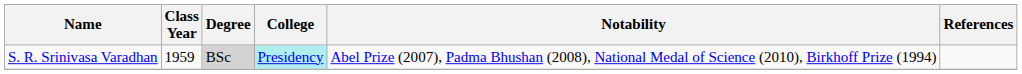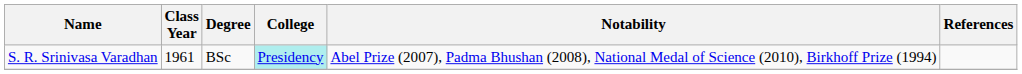(180, 57) 1959 -> (180, 57) 1961
(218, 57) lightgrey background -> (218, 57) no background
